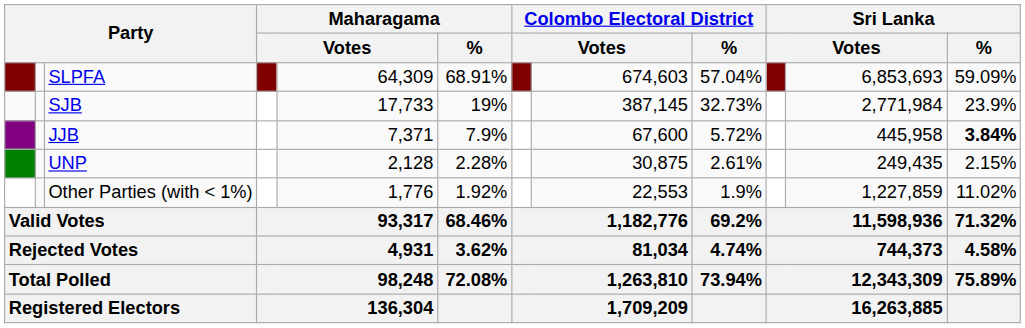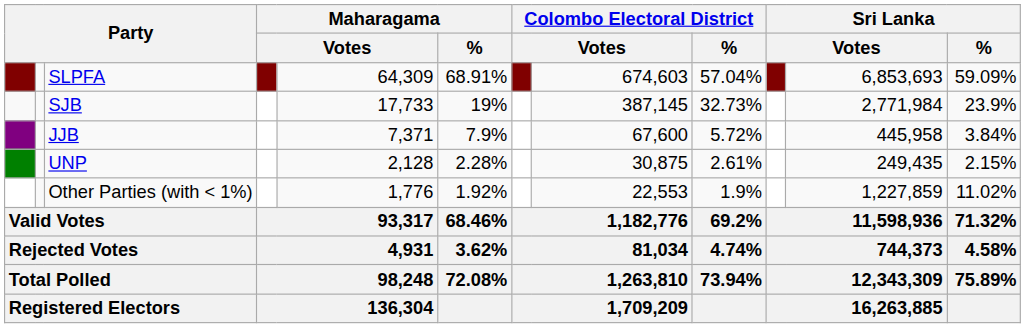(991, 134) bold -> (991, 134) normal
